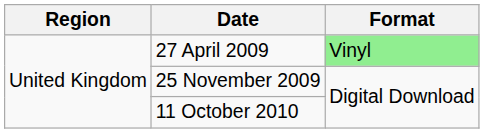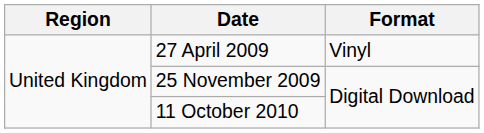(350, 50) lightgreen background -> (350, 50) no background
